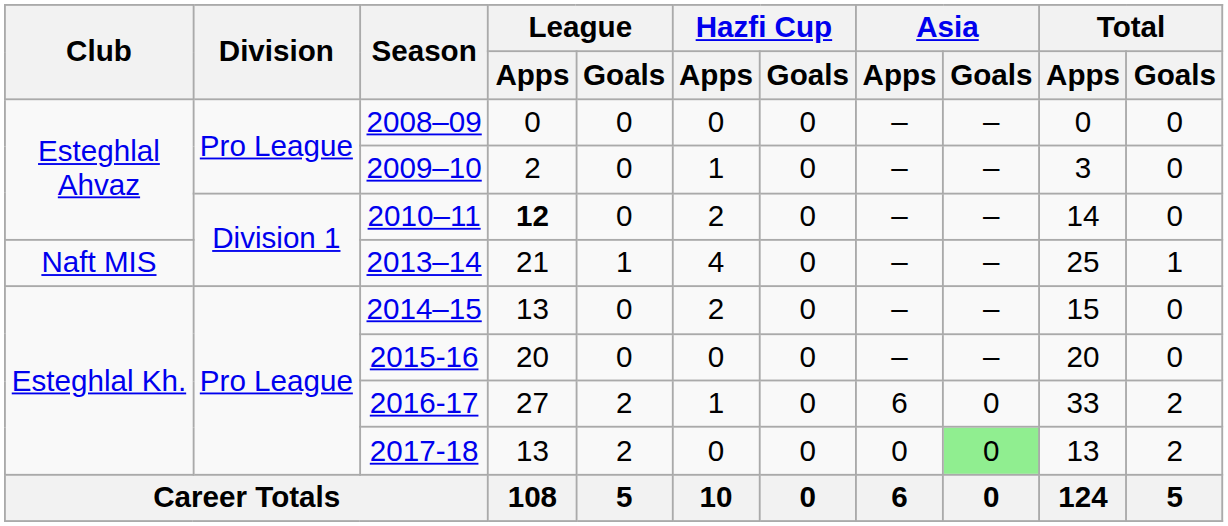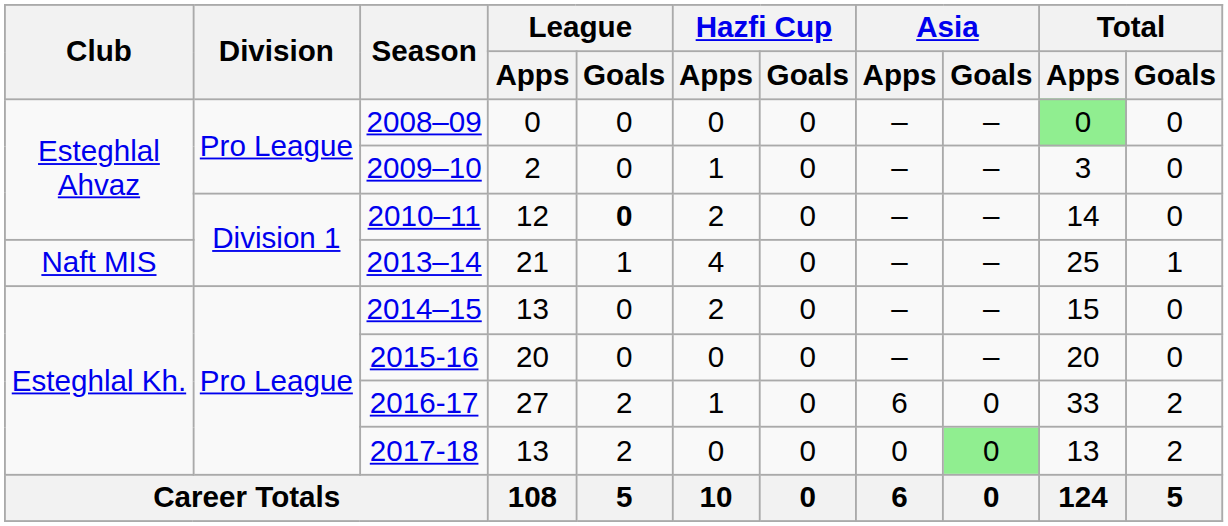(1083, 121) no background -> (1083, 121) lightgreen background
(532, 215) bold -> (532, 215) normal
(624, 215) normal -> (624, 215) bold
